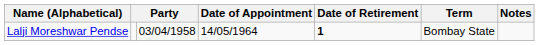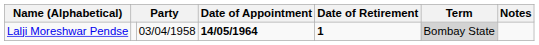(229, 31) normal -> (229, 31) bold
(459, 31) no background -> (459, 31) lightgrey background
